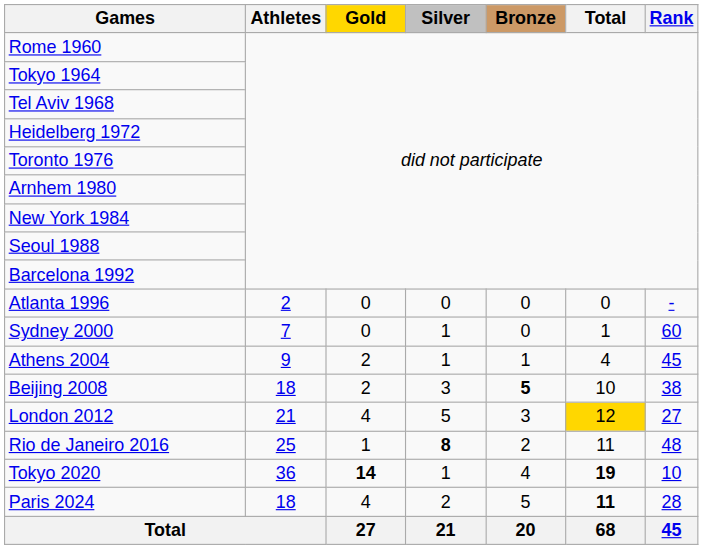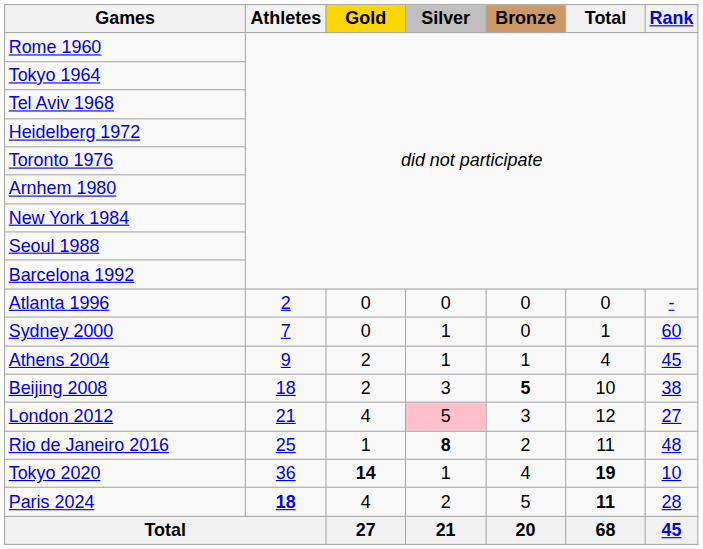(446, 416) no background -> (446, 416) pink background
(606, 416) gold background -> (606, 416) no background
(286, 501) normal -> (286, 501) bold
